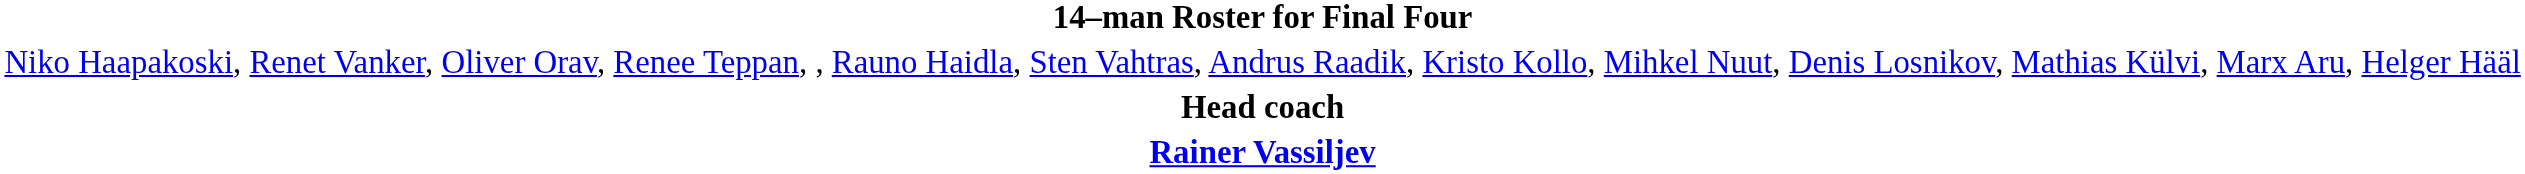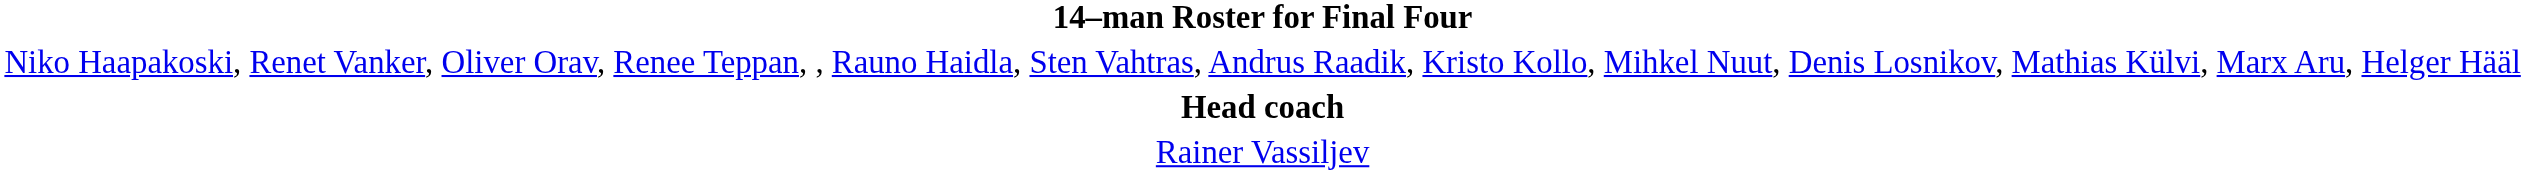(1263, 152) bold -> (1263, 152) normal
